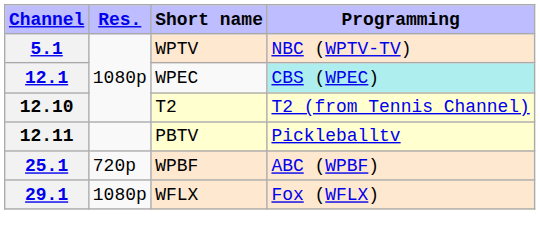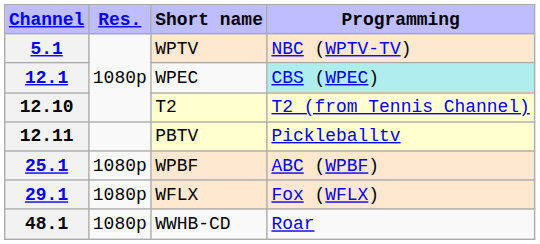(114, 166) 720p -> (120, 166) 1080p
+ row: (47, 224)
